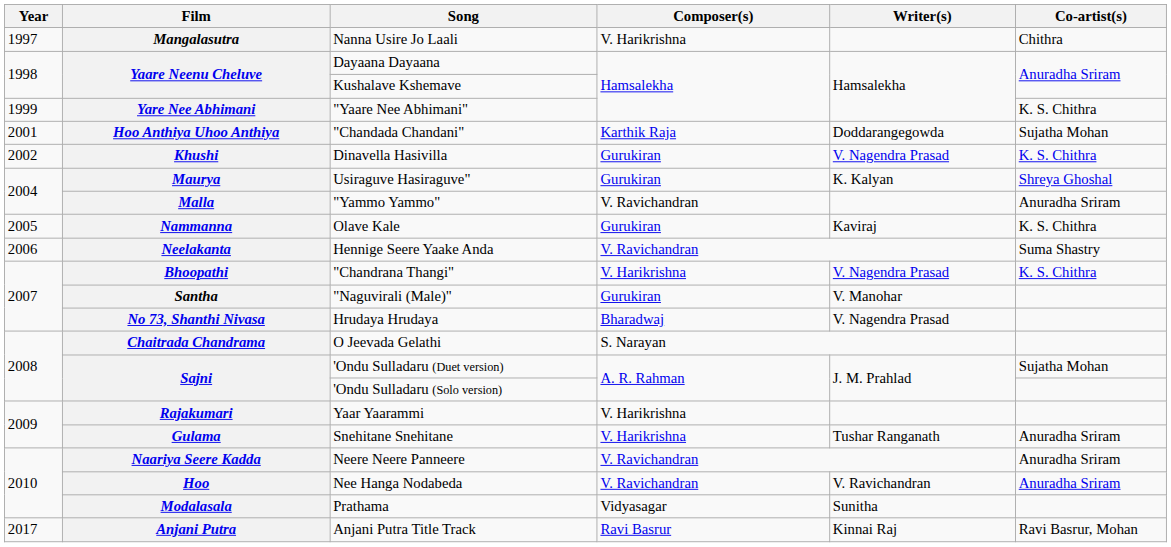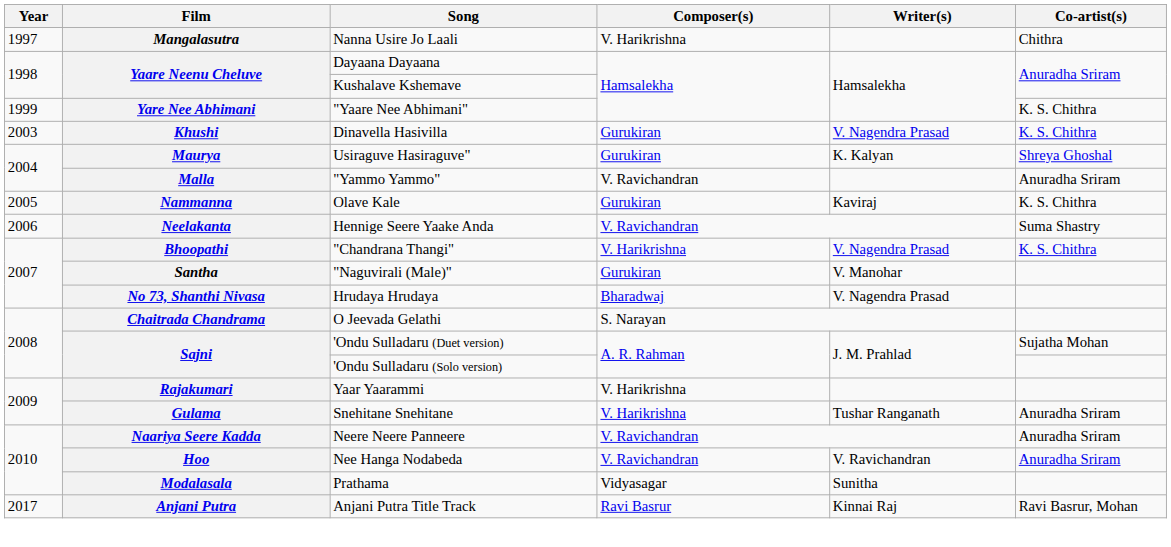- row: (196, 132)
(23, 156) 2002 -> (23, 132) 2003
